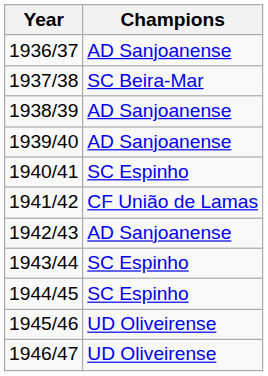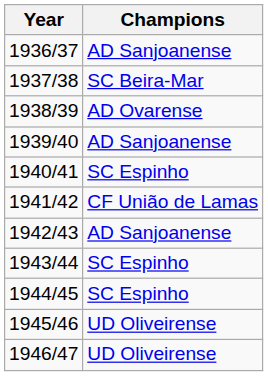(159, 111) AD Sanjoanense -> (145, 111) AD Ovarense
